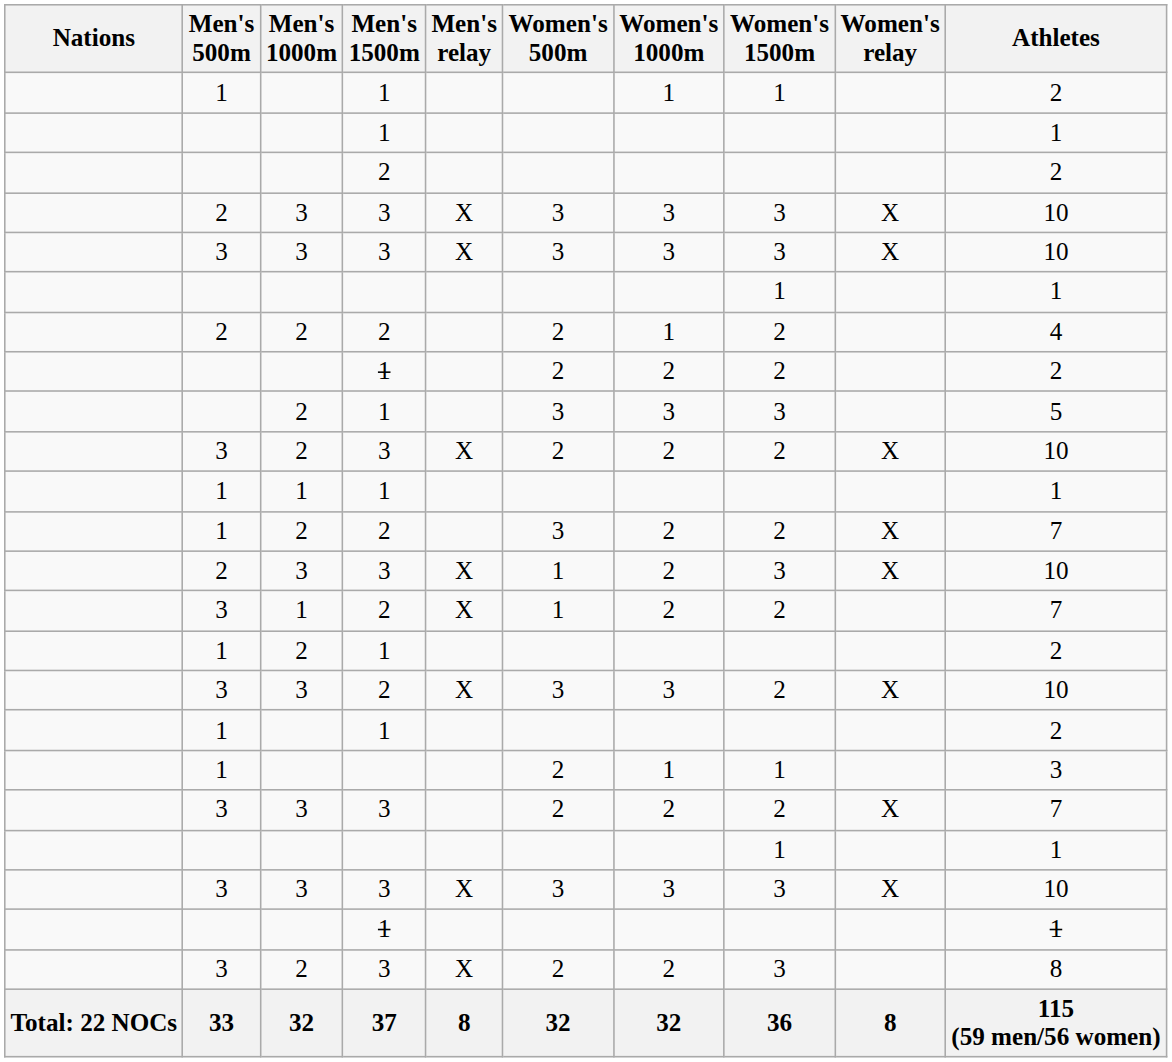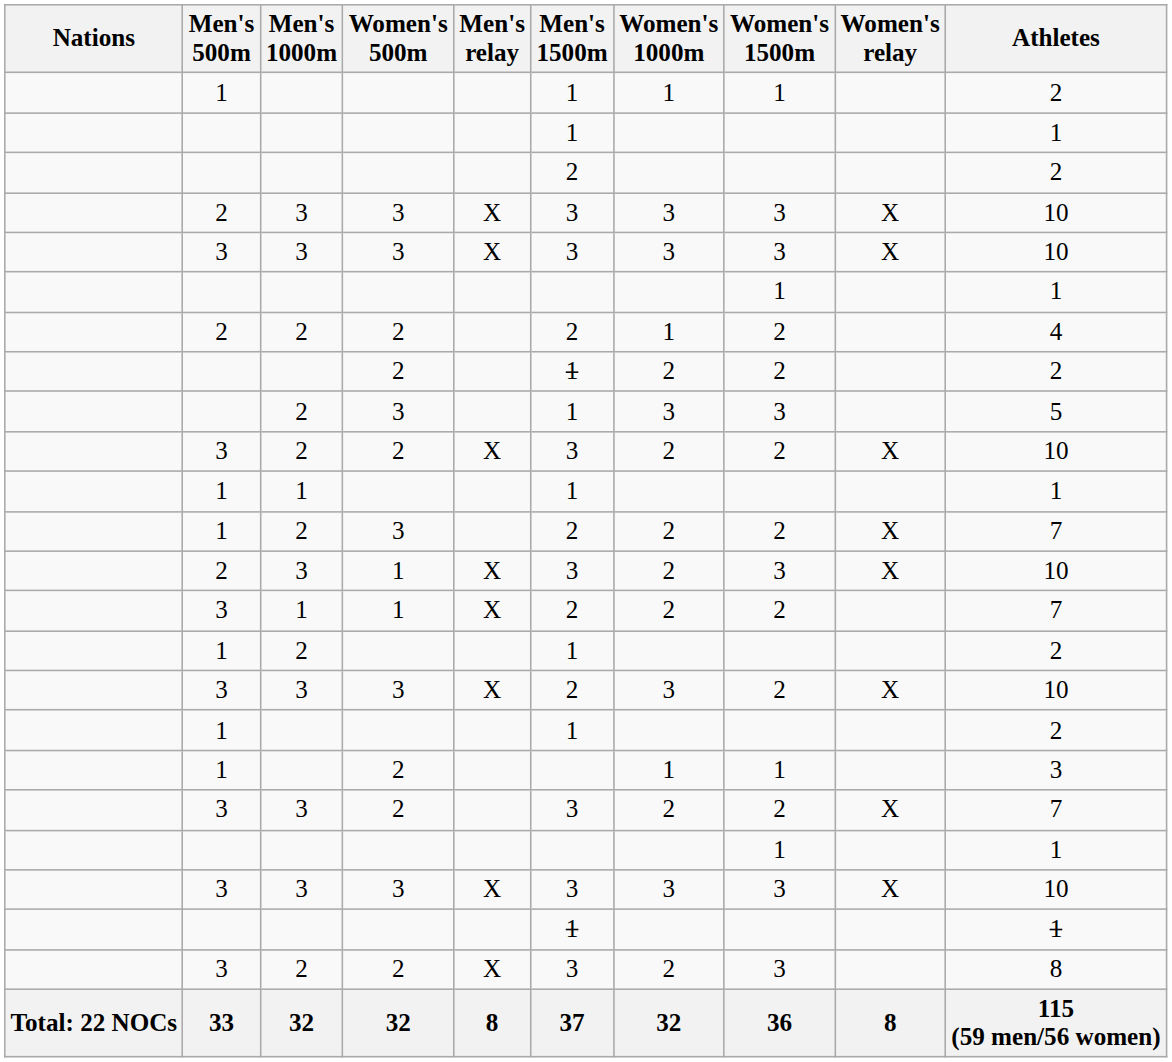columns swapped: (384, 38) <-> (558, 38)
